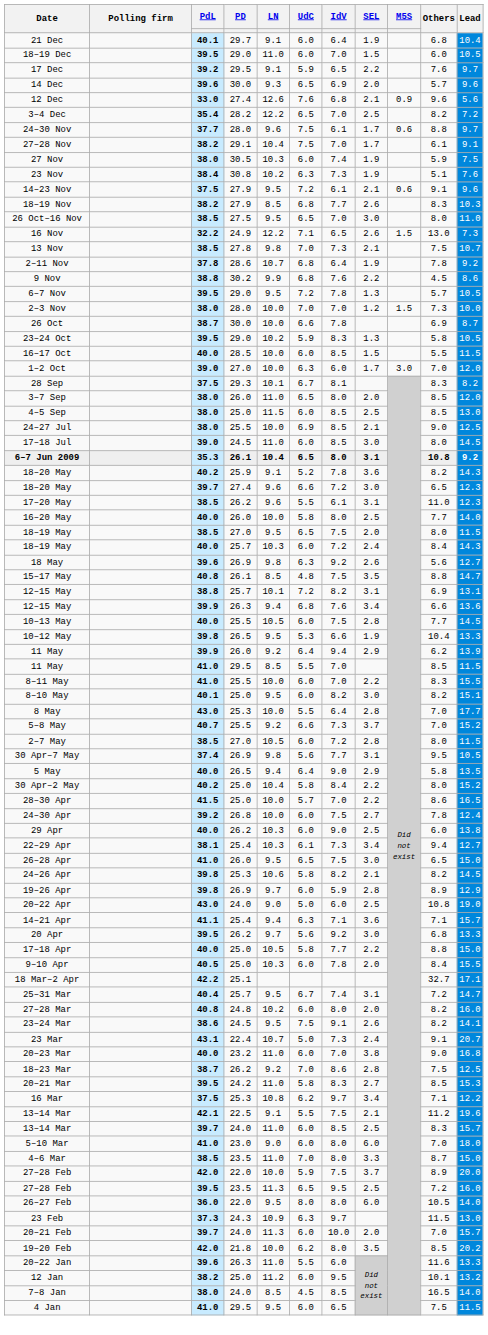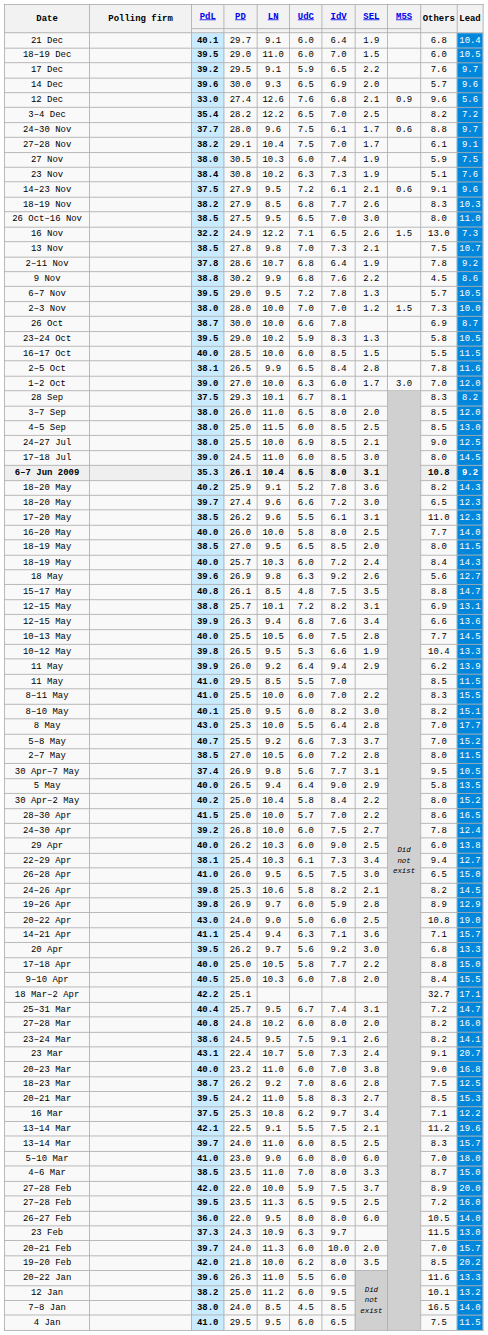+ row: (47, 368)
(339, 532) 7.5 -> (339, 547) 8.5
